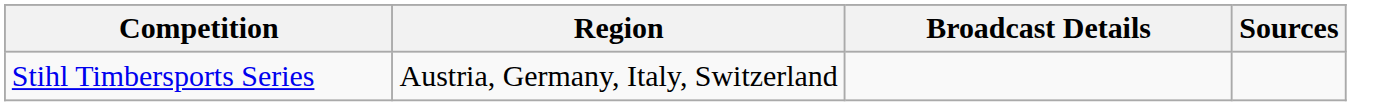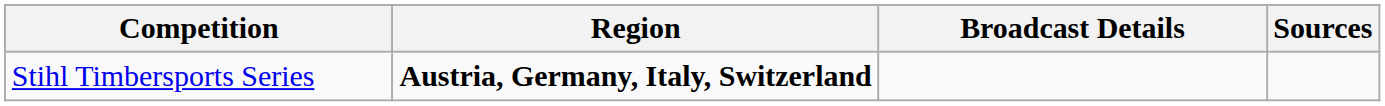(619, 75) normal -> (636, 75) bold
